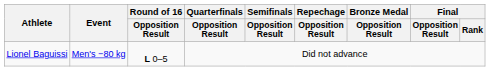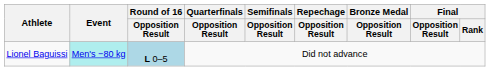(99, 54) no background -> (99, 54) paleturquoise background
(156, 59) no background -> (156, 59) lightblue background
